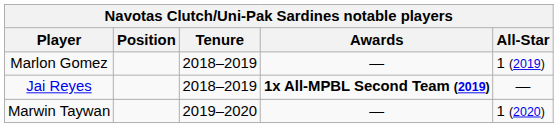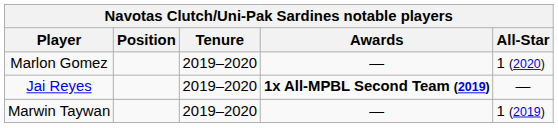(220, 63) 2018–2019 -> (220, 63) 2019–2020
(521, 63) 1 (2019) -> (521, 63) 1 (2020)
(220, 87) 2018–2019 -> (220, 87) 2019–2020
(521, 110) 1 (2020) -> (521, 110) 1 (2019)
